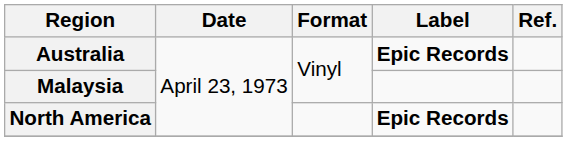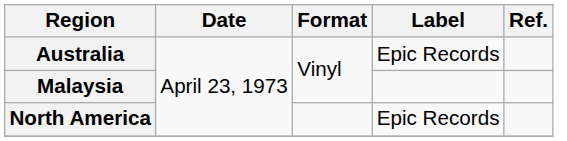(443, 53) bold -> (438, 53) normal
(443, 119) bold -> (438, 119) normal
